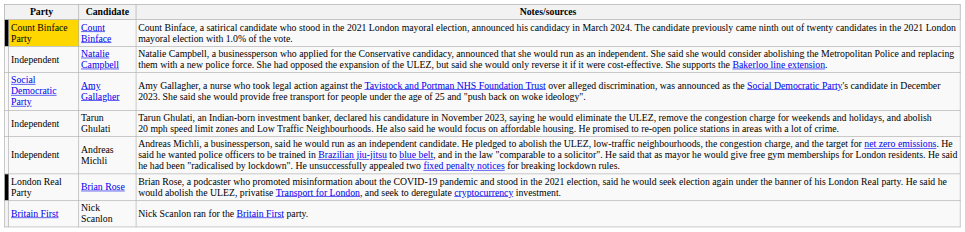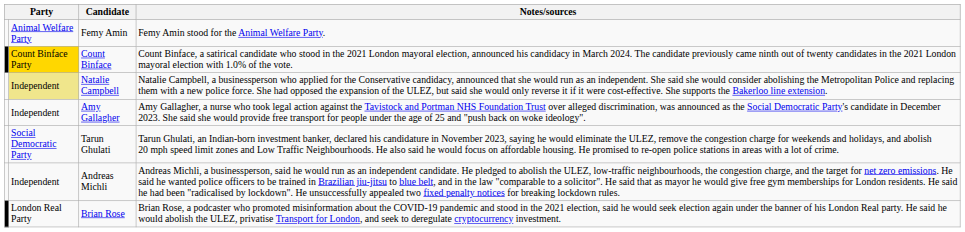+ row: (104, 33)
(35, 59) no background -> (35, 86) khaki background
(34, 91) Social Democratic Party -> (35, 112) Independent
(35, 123) Independent -> (34, 144) Social Democratic Party
- row: (97, 213)
